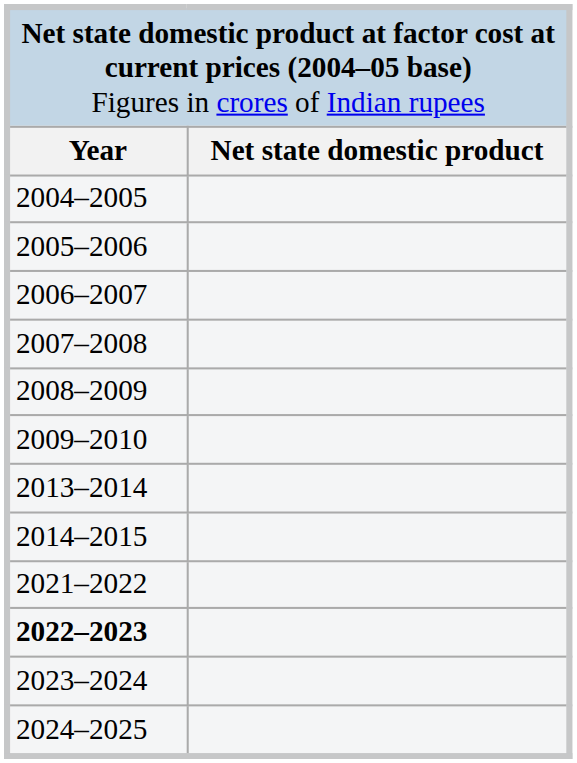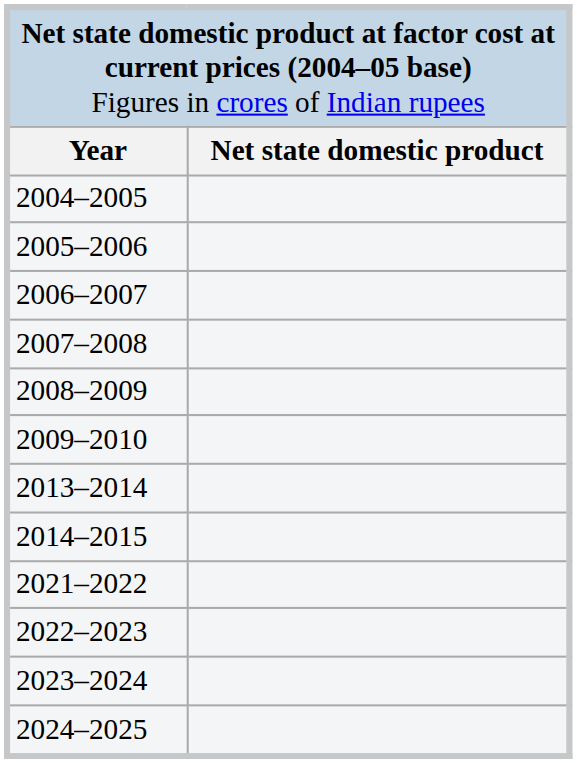(82, 632) bold -> (82, 632) normal
